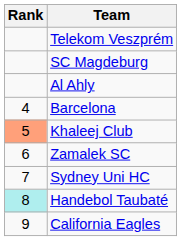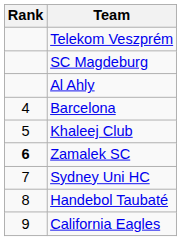(26, 131) lightsalmon background -> (26, 131) no background
(26, 154) normal -> (26, 154) bold
(26, 200) paleturquoise background -> (26, 200) no background
